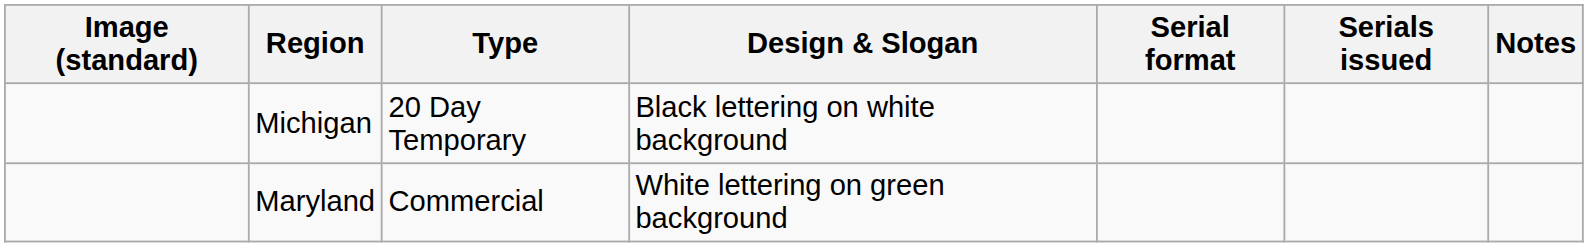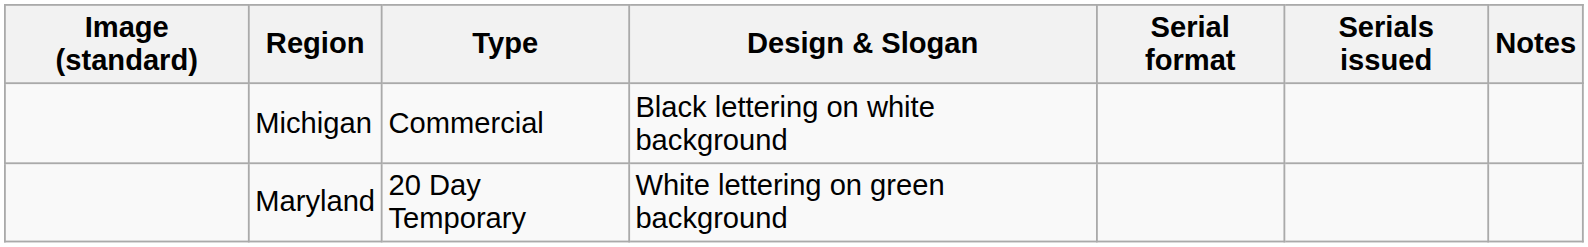(457, 122) 20 Day Temporary -> (466, 122) Commercial
(466, 201) Commercial -> (457, 201) 20 Day Temporary
